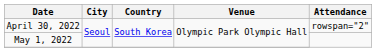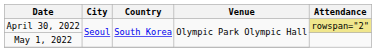(340, 26) no background -> (340, 26) khaki background
